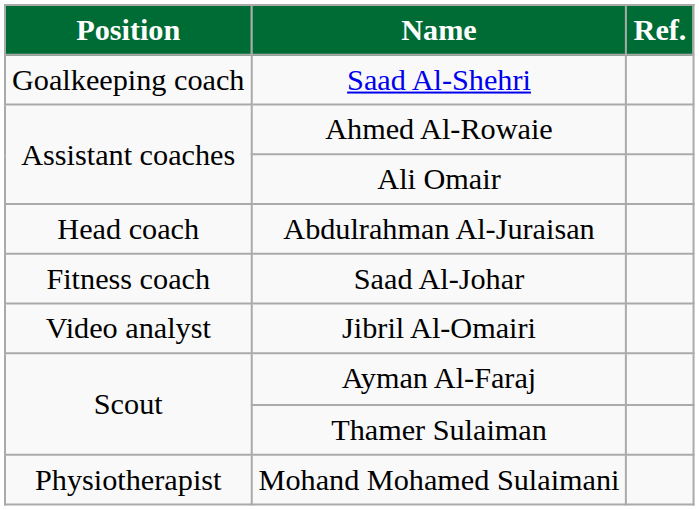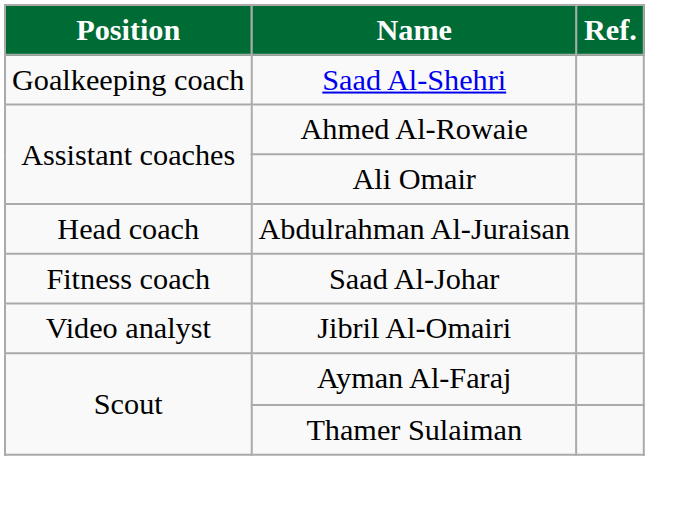- row: (439, 478)
